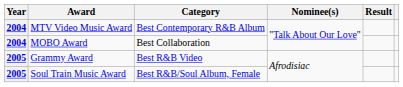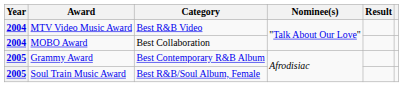(201, 27) Best Contemporary R&B Album -> (169, 27) Best R&B Video
(169, 58) Best R&B Video -> (201, 58) Best Contemporary R&B Album
